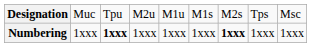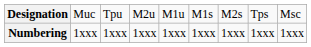(115, 33) bold -> (115, 33) normal
(233, 33) bold -> (233, 33) normal
